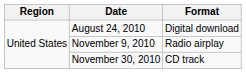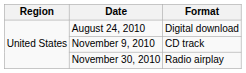(194, 44) Radio airplay -> (185, 44) CD track
(185, 60) CD track -> (194, 60) Radio airplay
